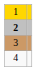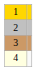(16, 27) bold -> (16, 27) normal
(16, 58) no background -> (16, 58) lightyellow background
